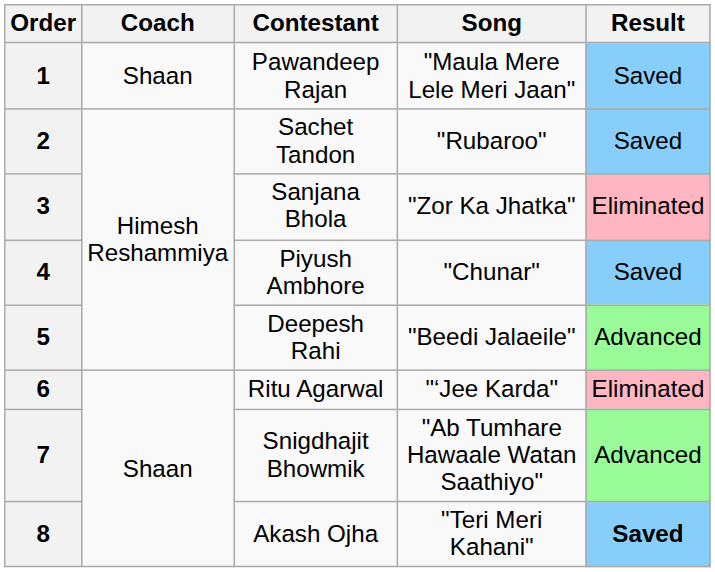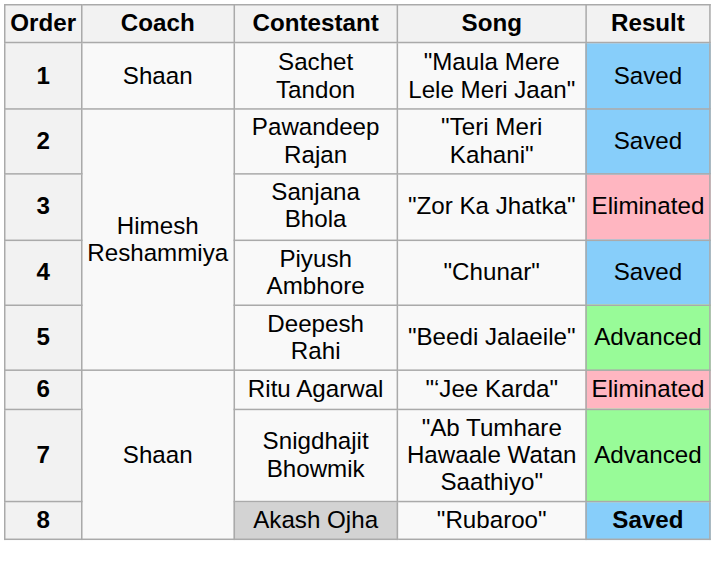(316, 75) Pawandeep Rajan -> (316, 75) Sachet Tandon
(316, 141) Sachet Tandon -> (316, 141) Pawandeep Rajan
(492, 141) "Rubaroo" -> (492, 141) "Teri Meri Kahani"
(316, 534) no background -> (316, 520) lightgrey background
(492, 534) "Teri Meri Kahani" -> (492, 520) "Rubaroo"
